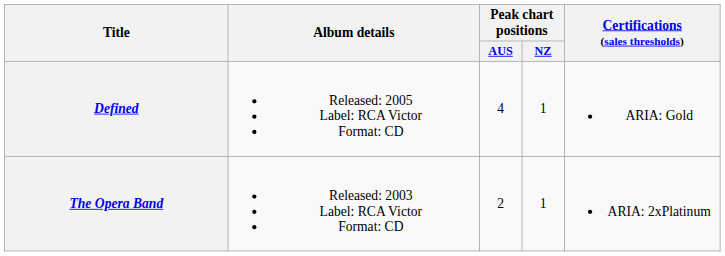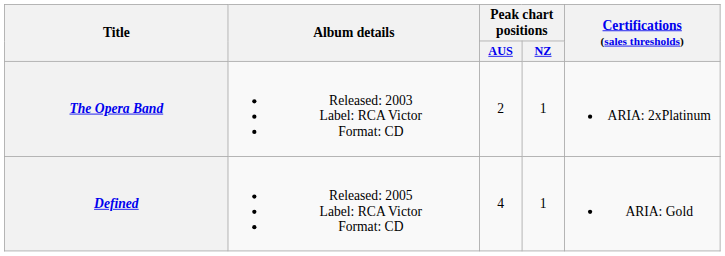rows swapped: (116, 203) <-> (116, 108)
